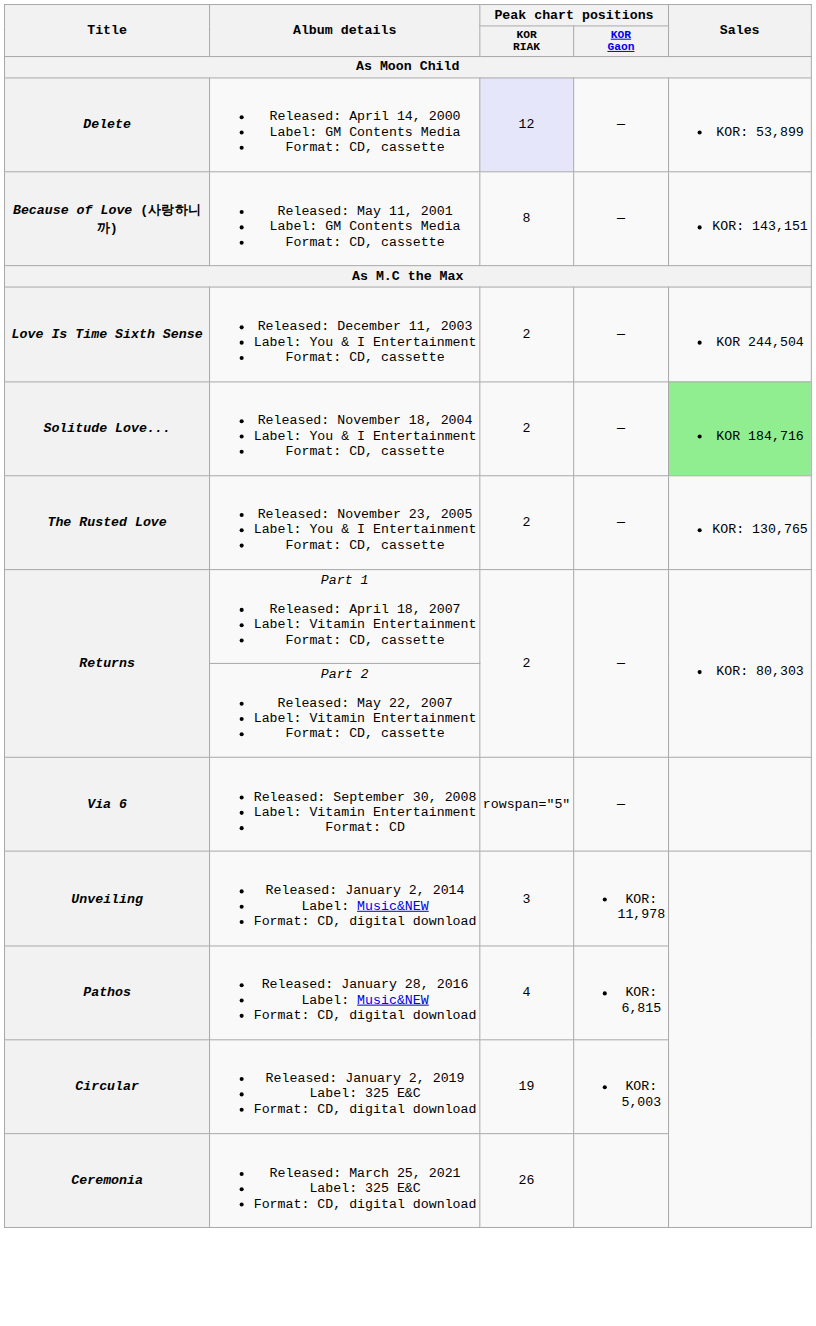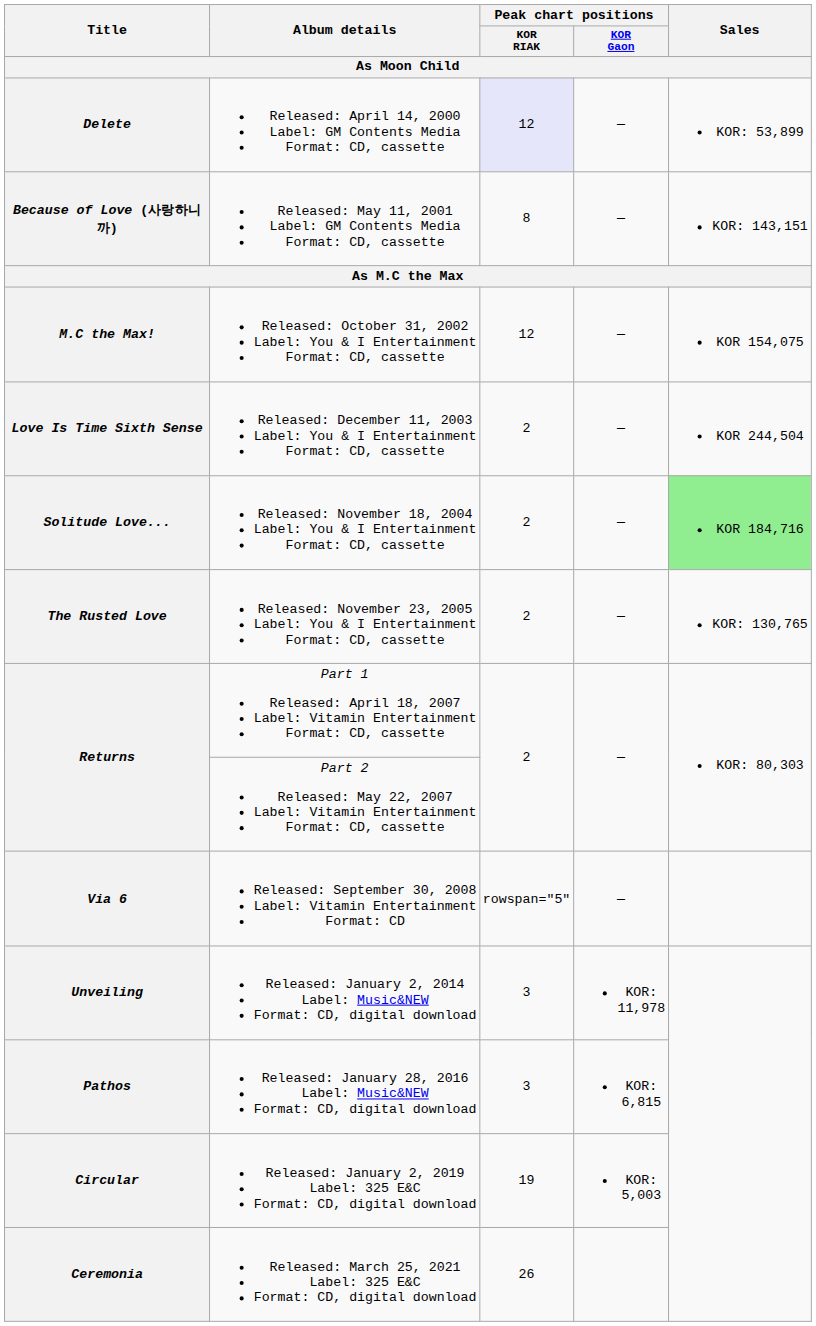+ row: (107, 334)
(527, 993) 4 -> (527, 1087) 3
